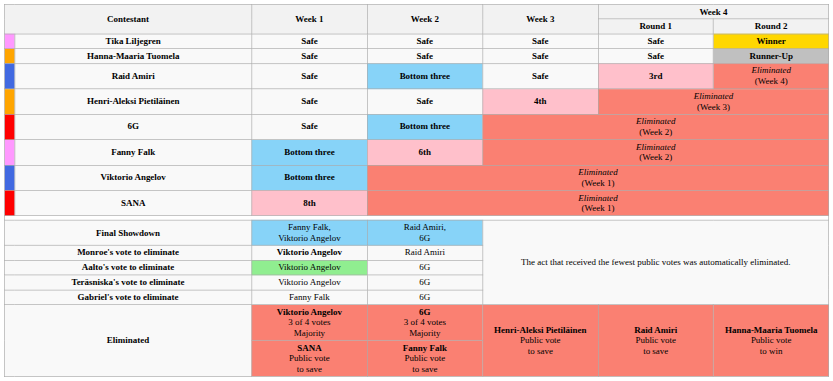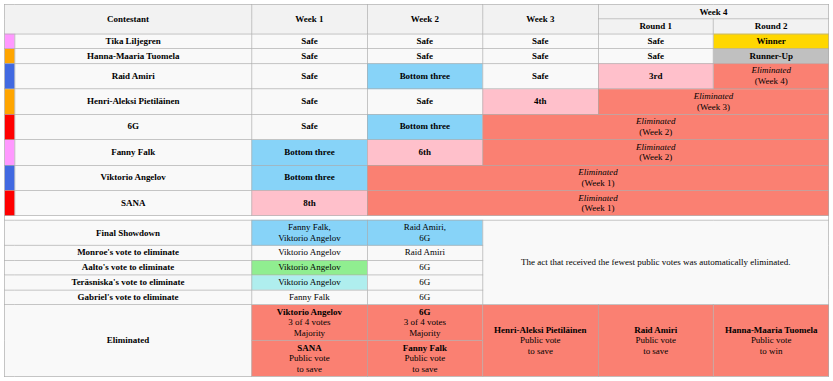(309, 252) bold -> (309, 252) normal
(309, 282) no background -> (309, 282) paleturquoise background
